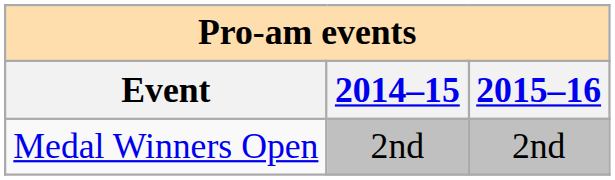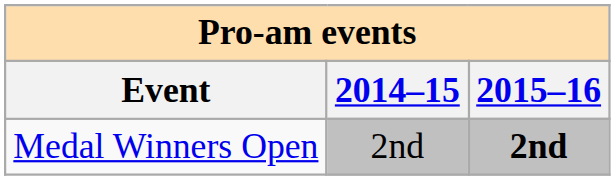(539, 145) normal -> (539, 145) bold
